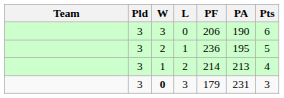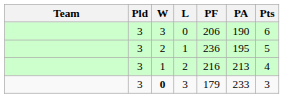(211, 66) 214 -> (211, 66) 216
(241, 84) 231 -> (241, 84) 233
